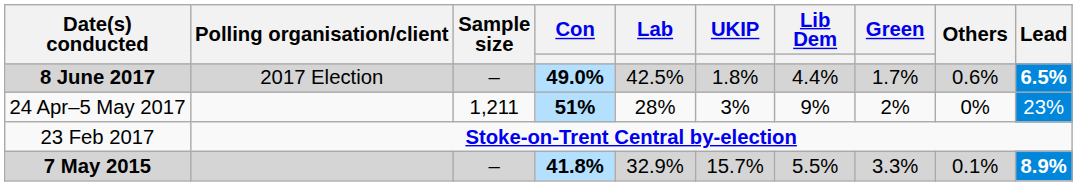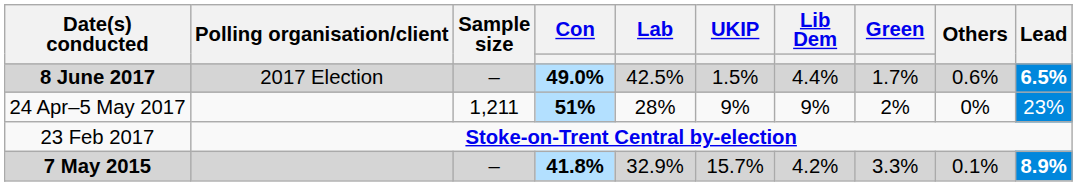(735, 78) 1.8% -> (735, 78) 1.5%
(735, 107) 3% -> (735, 107) 9%
(815, 166) 5.5% -> (815, 166) 4.2%
